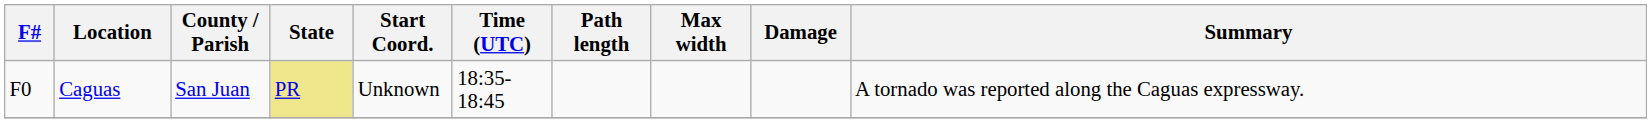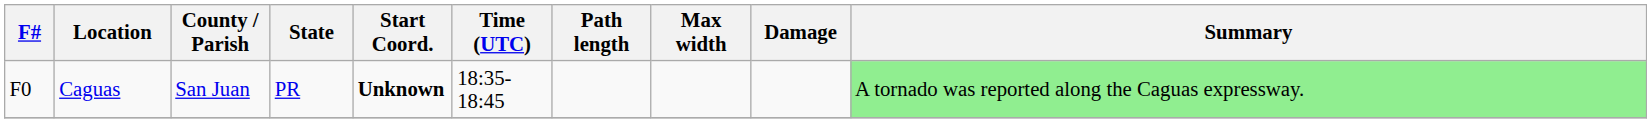(287, 89) khaki background -> (287, 89) no background
(399, 89) normal -> (401, 89) bold
(1080, 89) no background -> (1080, 89) lightgreen background
